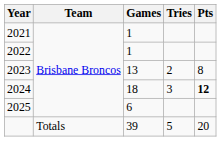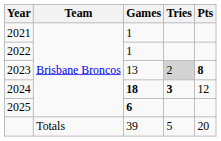(169, 70) no background -> (169, 70) lightgrey background
(200, 70) normal -> (200, 70) bold
(132, 88) normal -> (132, 88) bold
(169, 88) normal -> (169, 88) bold
(203, 88) bold -> (203, 88) normal
(129, 107) normal -> (129, 107) bold
